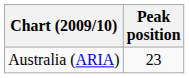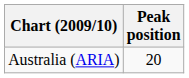(154, 60) 23 -> (154, 60) 20
